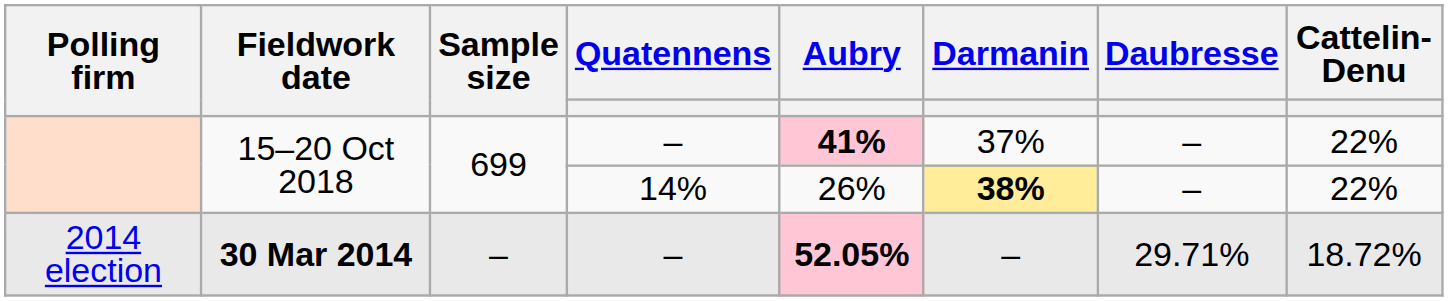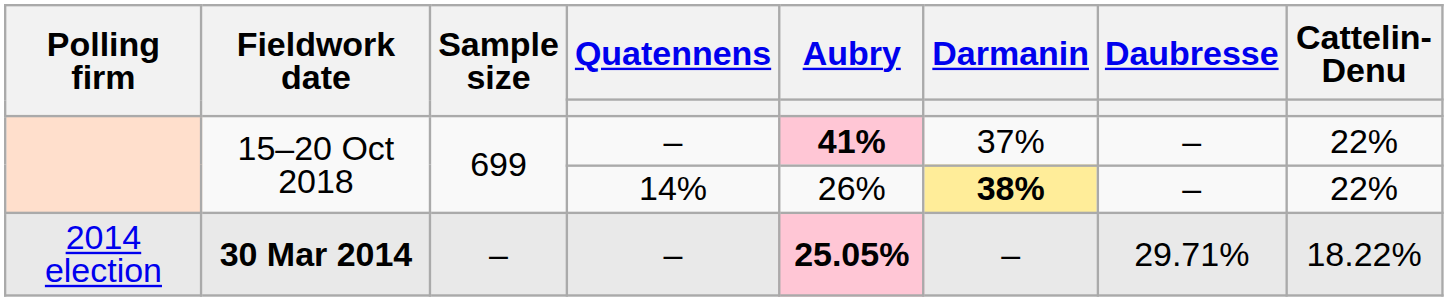(852, 255) 52.05% -> (852, 255) 25.05%
(1364, 255) 18.72% -> (1364, 255) 18.22%
